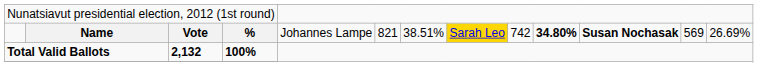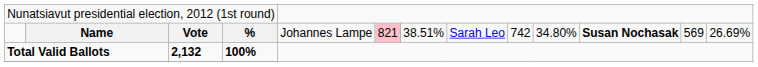(388, 33) no background -> (388, 33) pink background
(477, 33) gold background -> (477, 33) no background
(556, 33) bold -> (556, 33) normal
